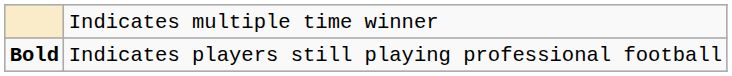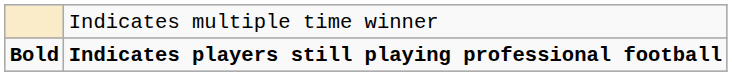(395, 55) normal -> (395, 55) bold
